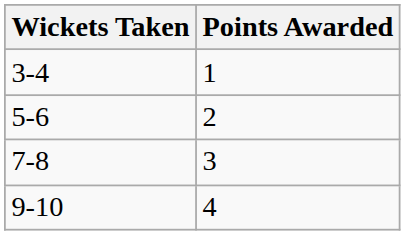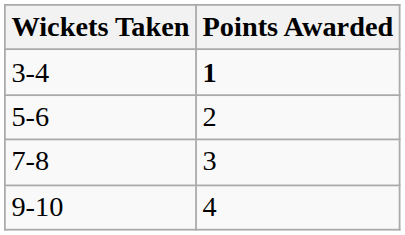(210, 71) normal -> (210, 71) bold
